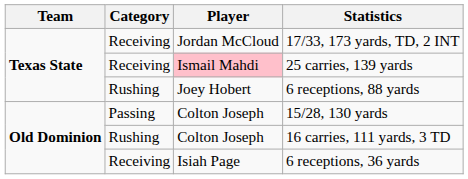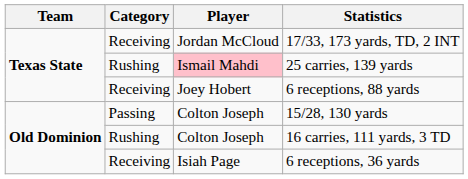(139, 64) Receiving -> (134, 64) Rushing
(134, 89) Rushing -> (139, 89) Receiving
